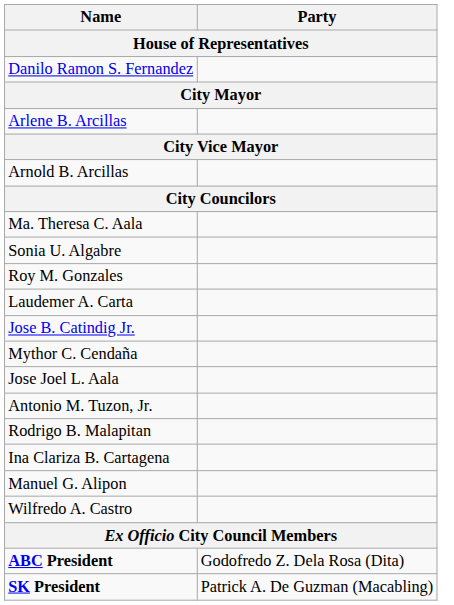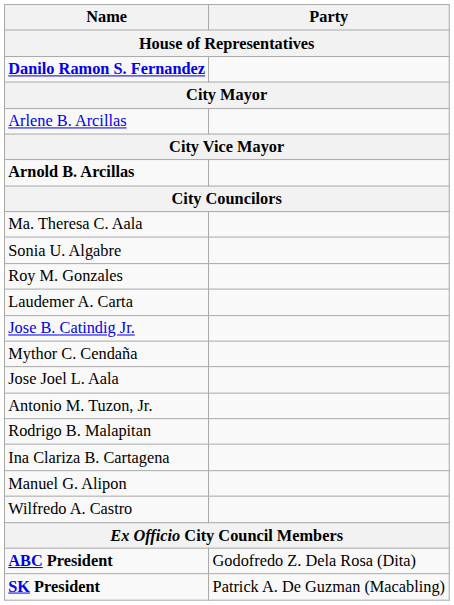(101, 69) normal -> (107, 69) bold
(68, 172) normal -> (71, 172) bold
